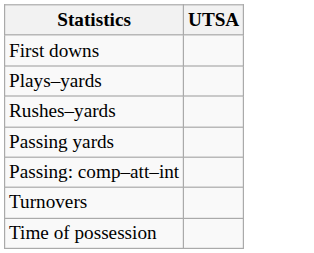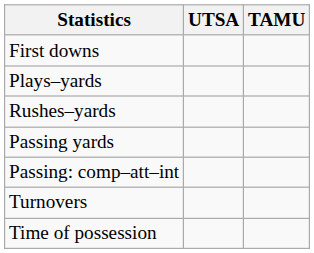+ column: (277, 19)
